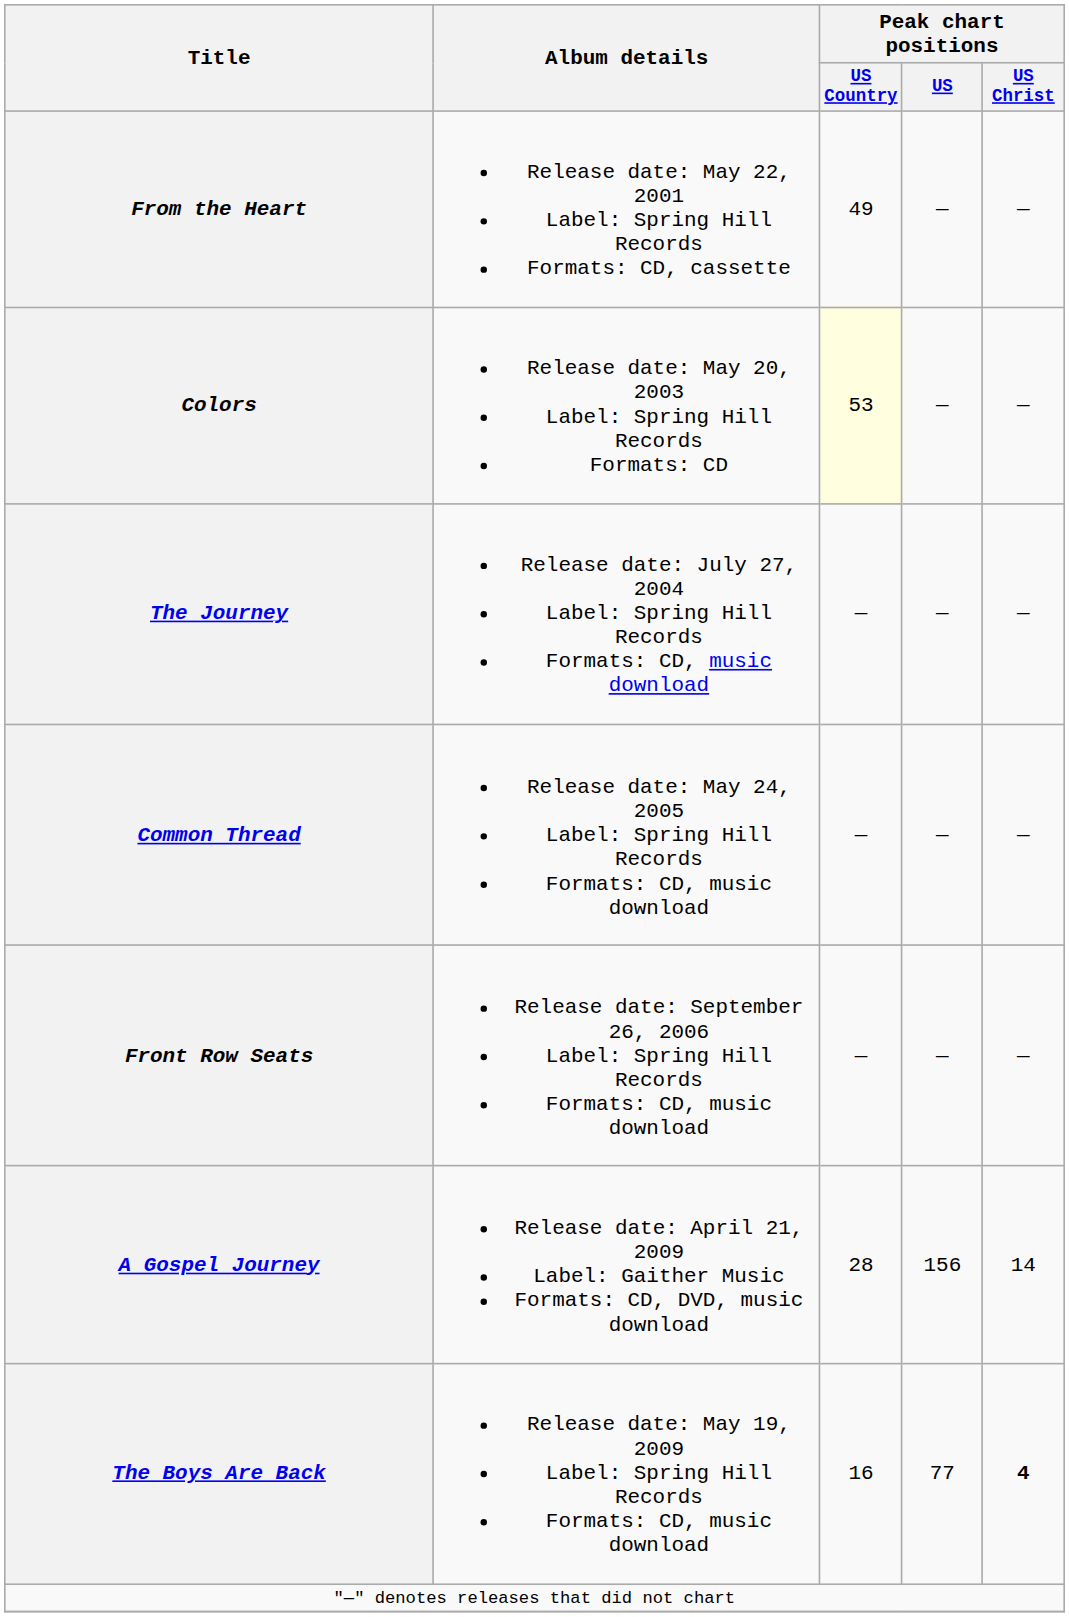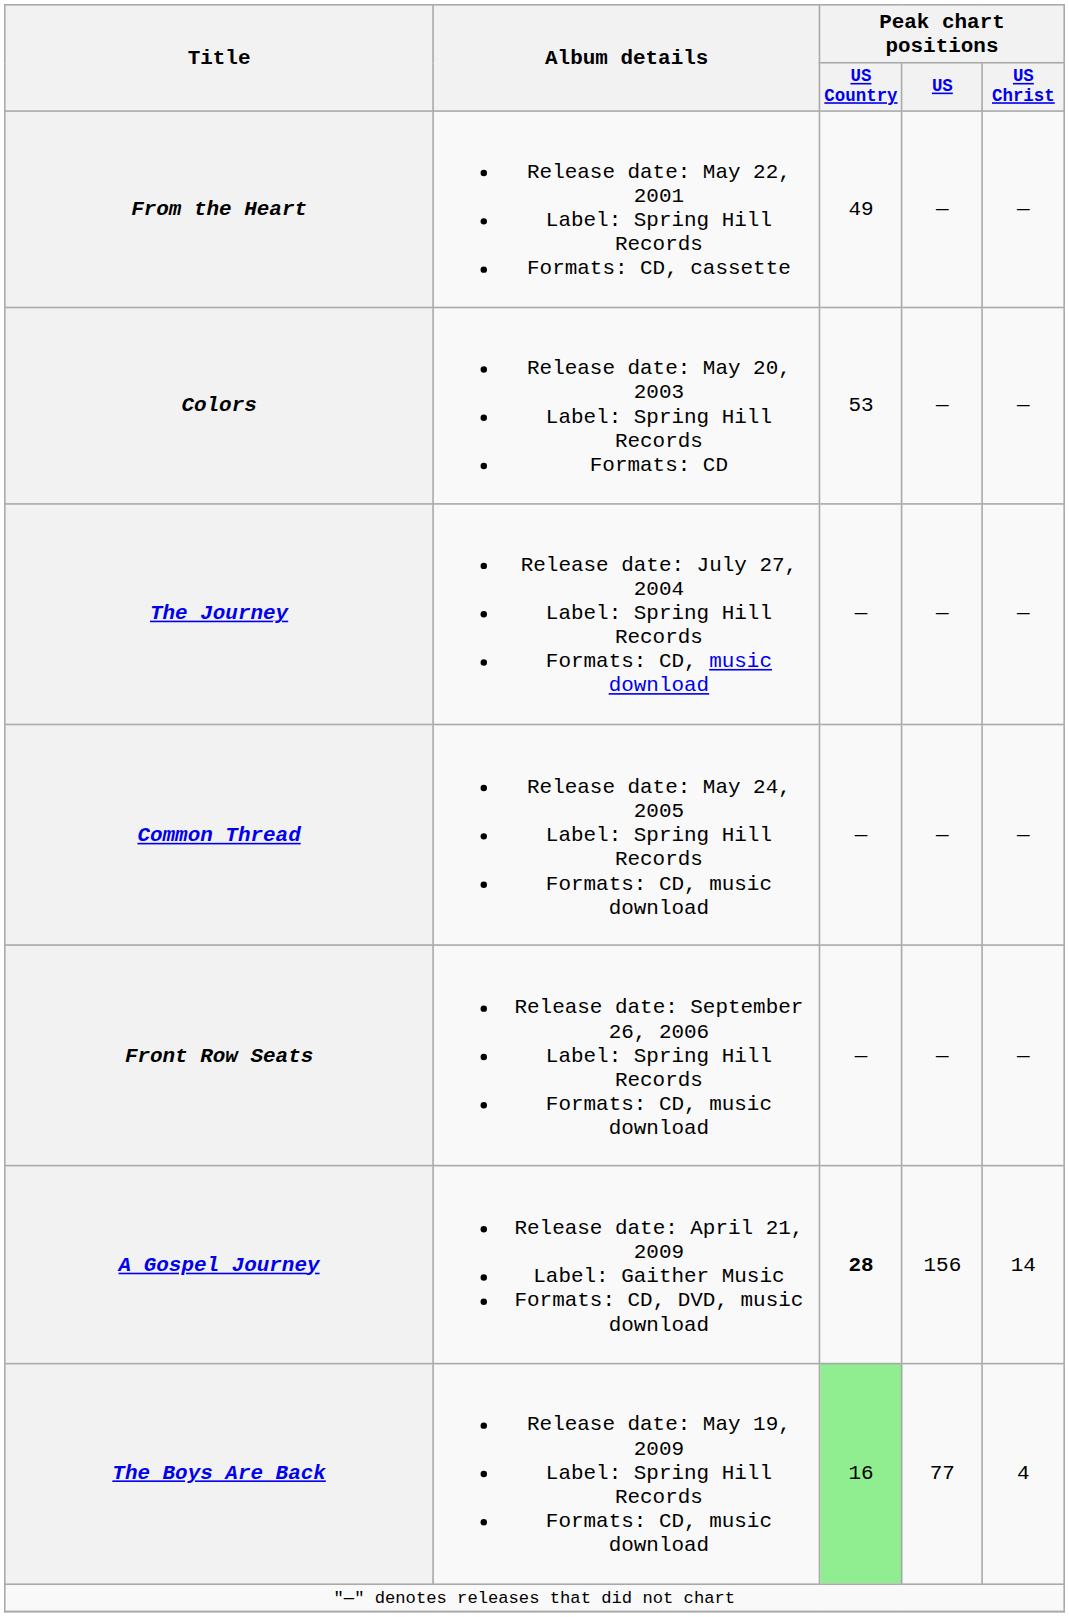(861, 405) lightyellow background -> (861, 405) no background
(861, 1265) normal -> (861, 1265) bold
(861, 1473) no background -> (861, 1473) lightgreen background
(1023, 1473) bold -> (1023, 1473) normal
